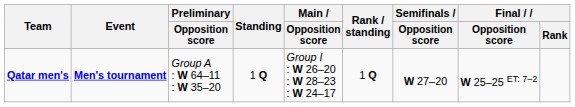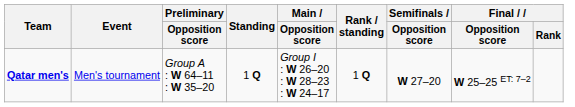(120, 76) bold -> (117, 76) normal
